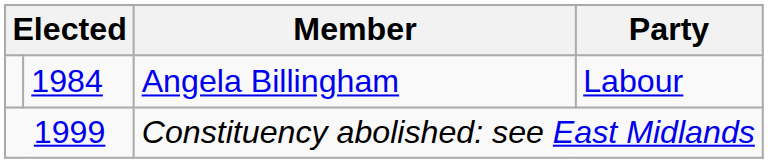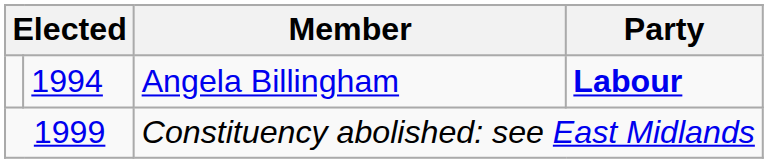(67, 81) 1984 -> (67, 81) 1994
(633, 81) normal -> (628, 81) bold
